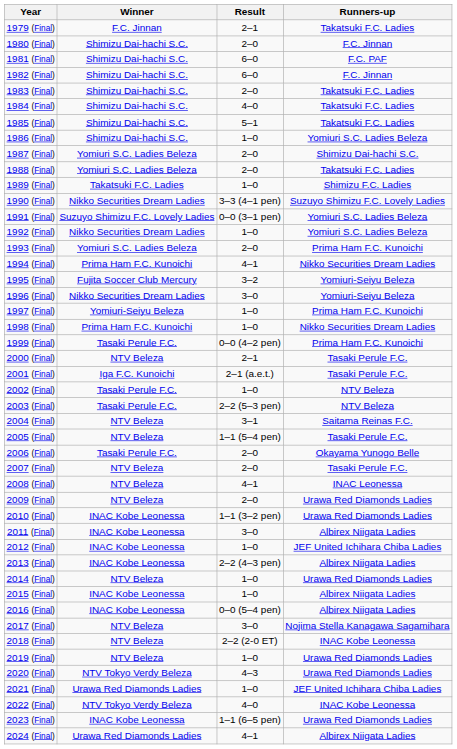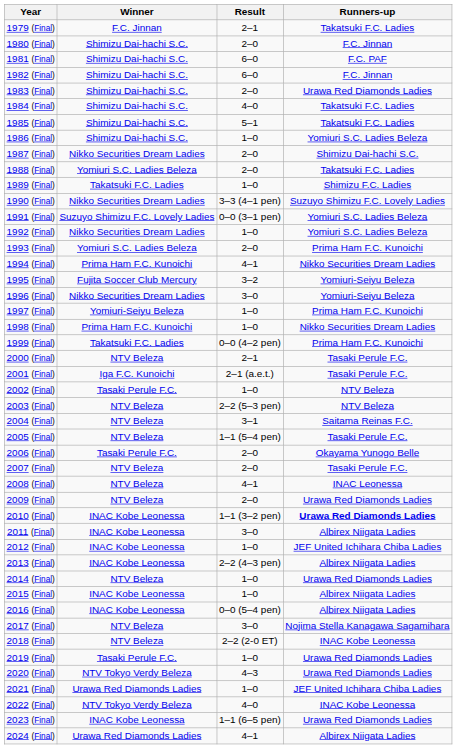(367, 91) Takatsuki F.C. Ladies -> (367, 91) Urawa Red Diamonds Ladies
(137, 153) Yomiuri S.C. Ladies Beleza -> (137, 153) Nikko Securities Dream Ladies
(137, 342) Tasaki Perule F.C. -> (137, 342) Takatsuki F.C. Ladies
(137, 405) Tasaki Perule F.C. -> (137, 405) NTV Beleza
(367, 515) normal -> (367, 515) bold
(137, 657) NTV Beleza -> (137, 657) Tasaki Perule F.C.
